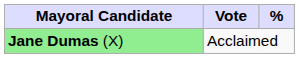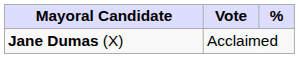(66, 41) lightgreen background -> (66, 41) no background
